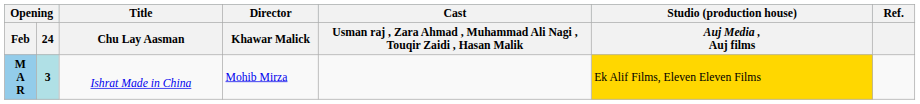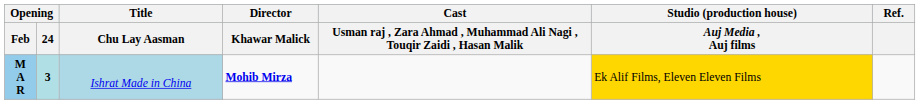(141, 83) no background -> (141, 83) lightblue background
(256, 77) normal -> (259, 77) bold
